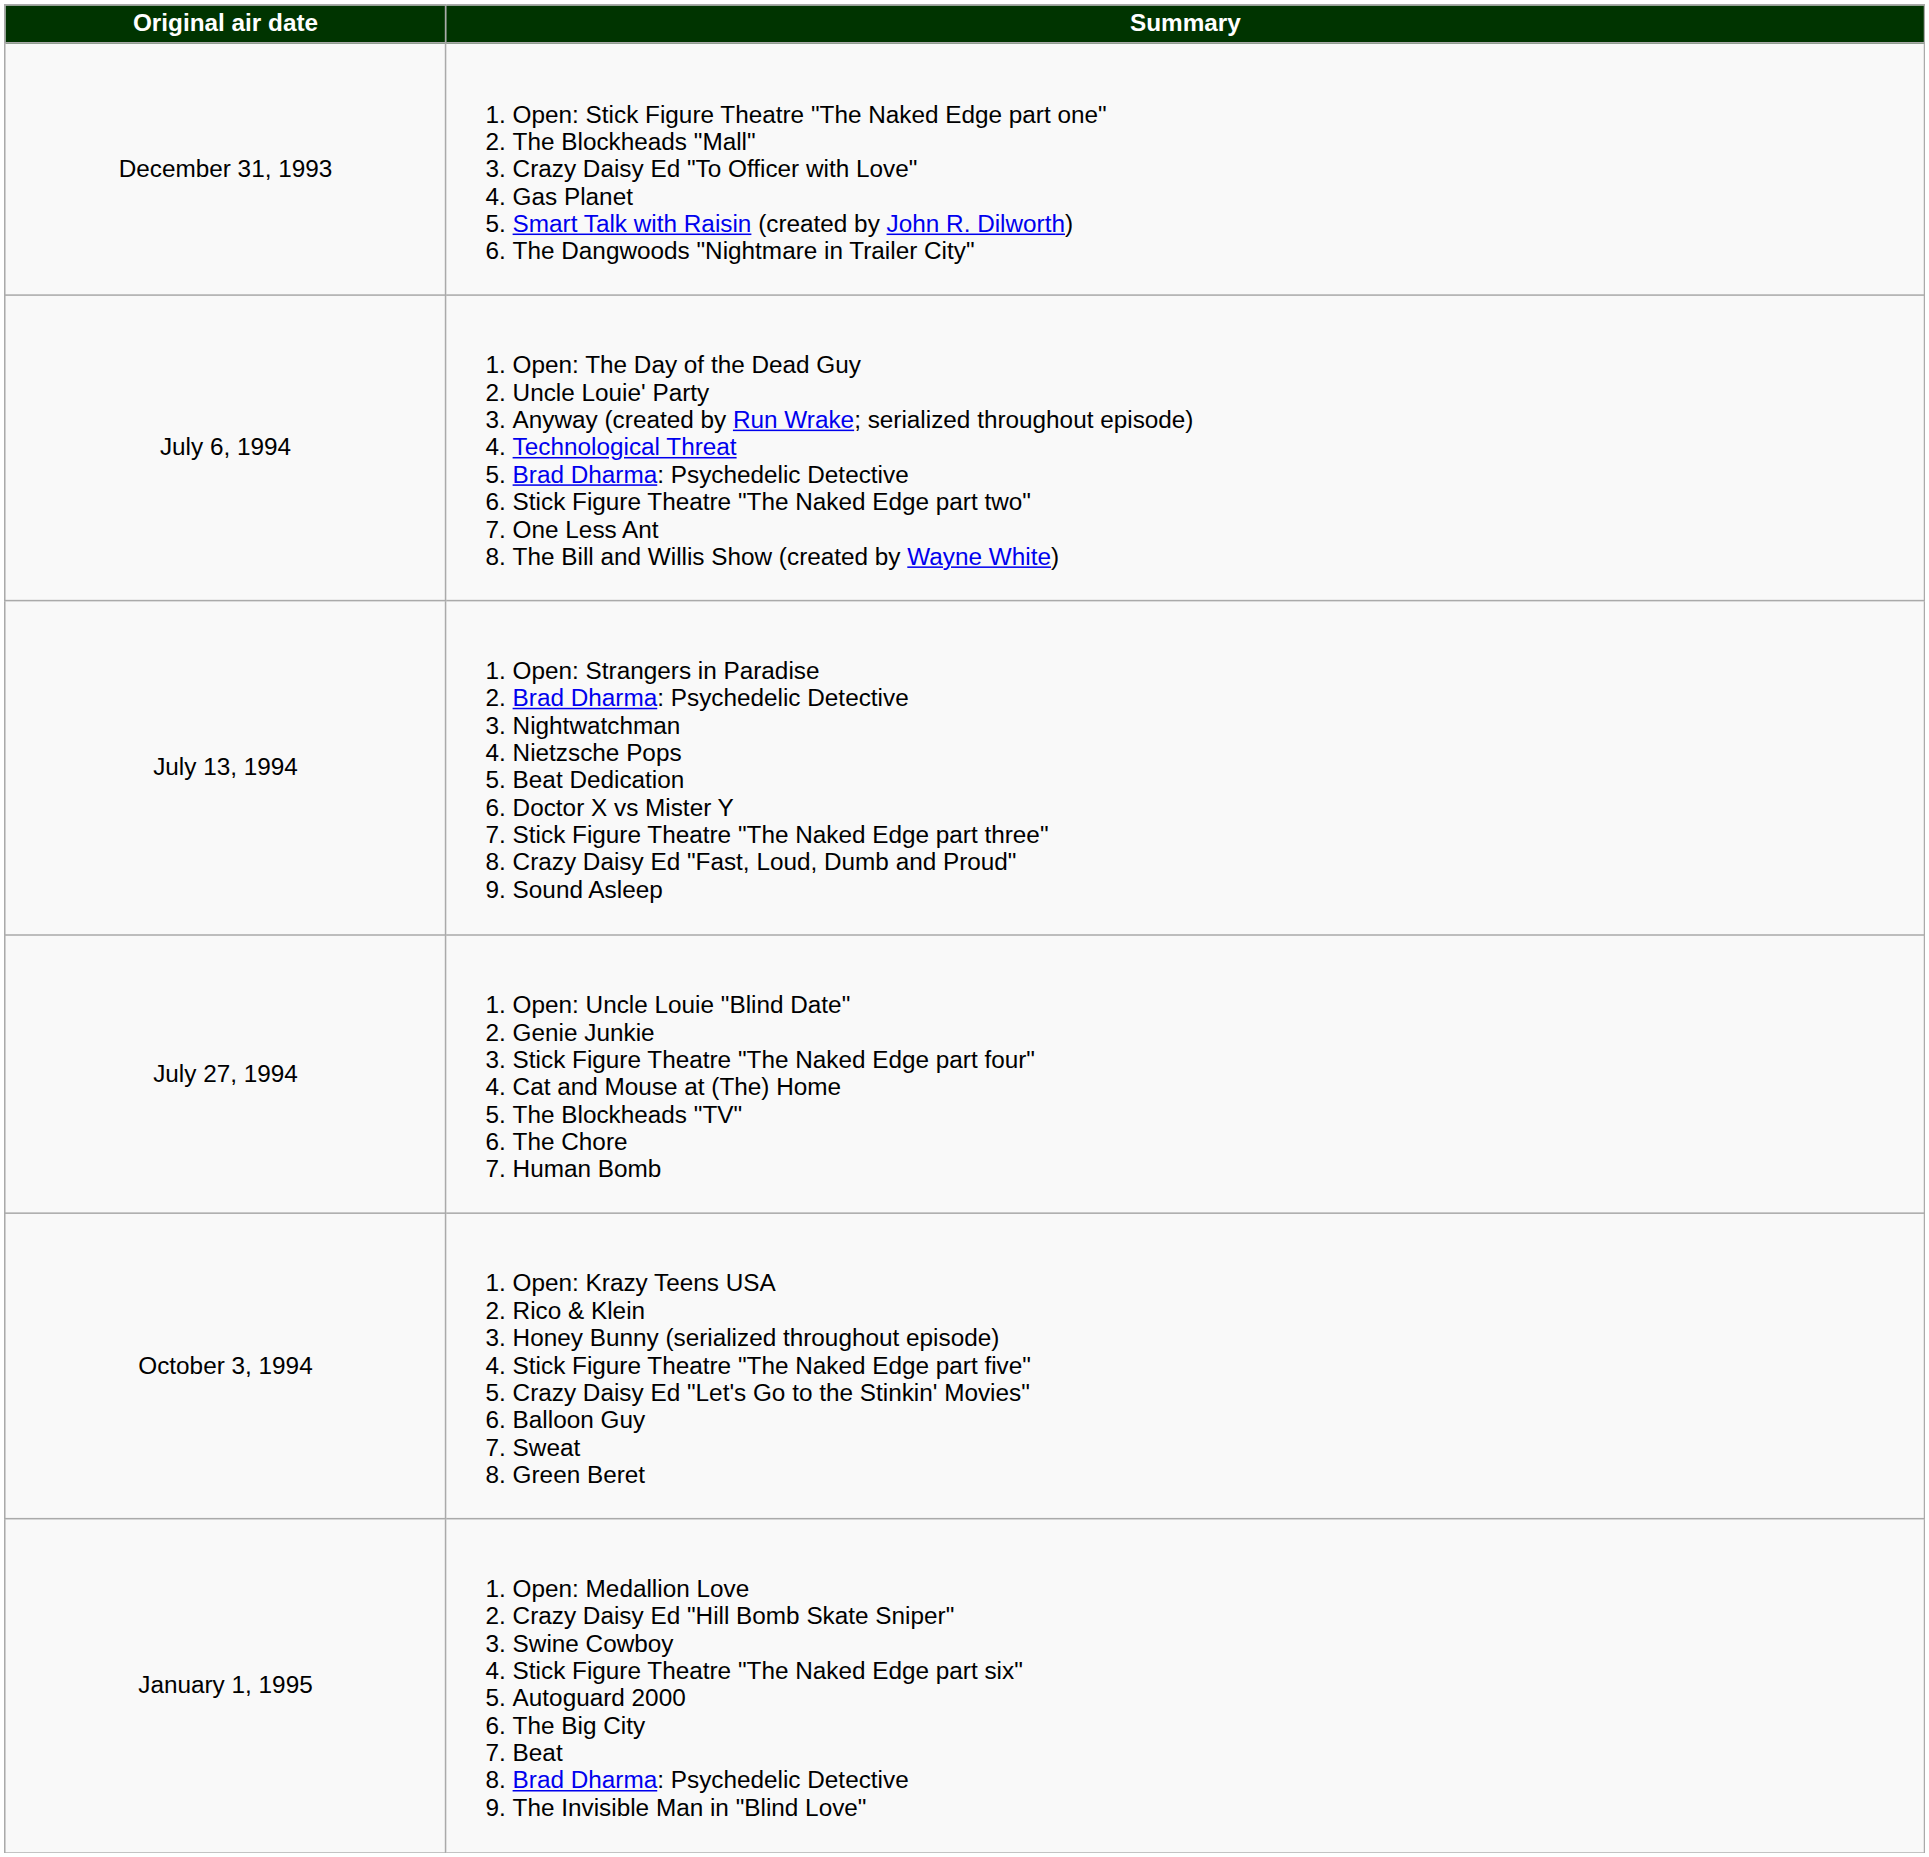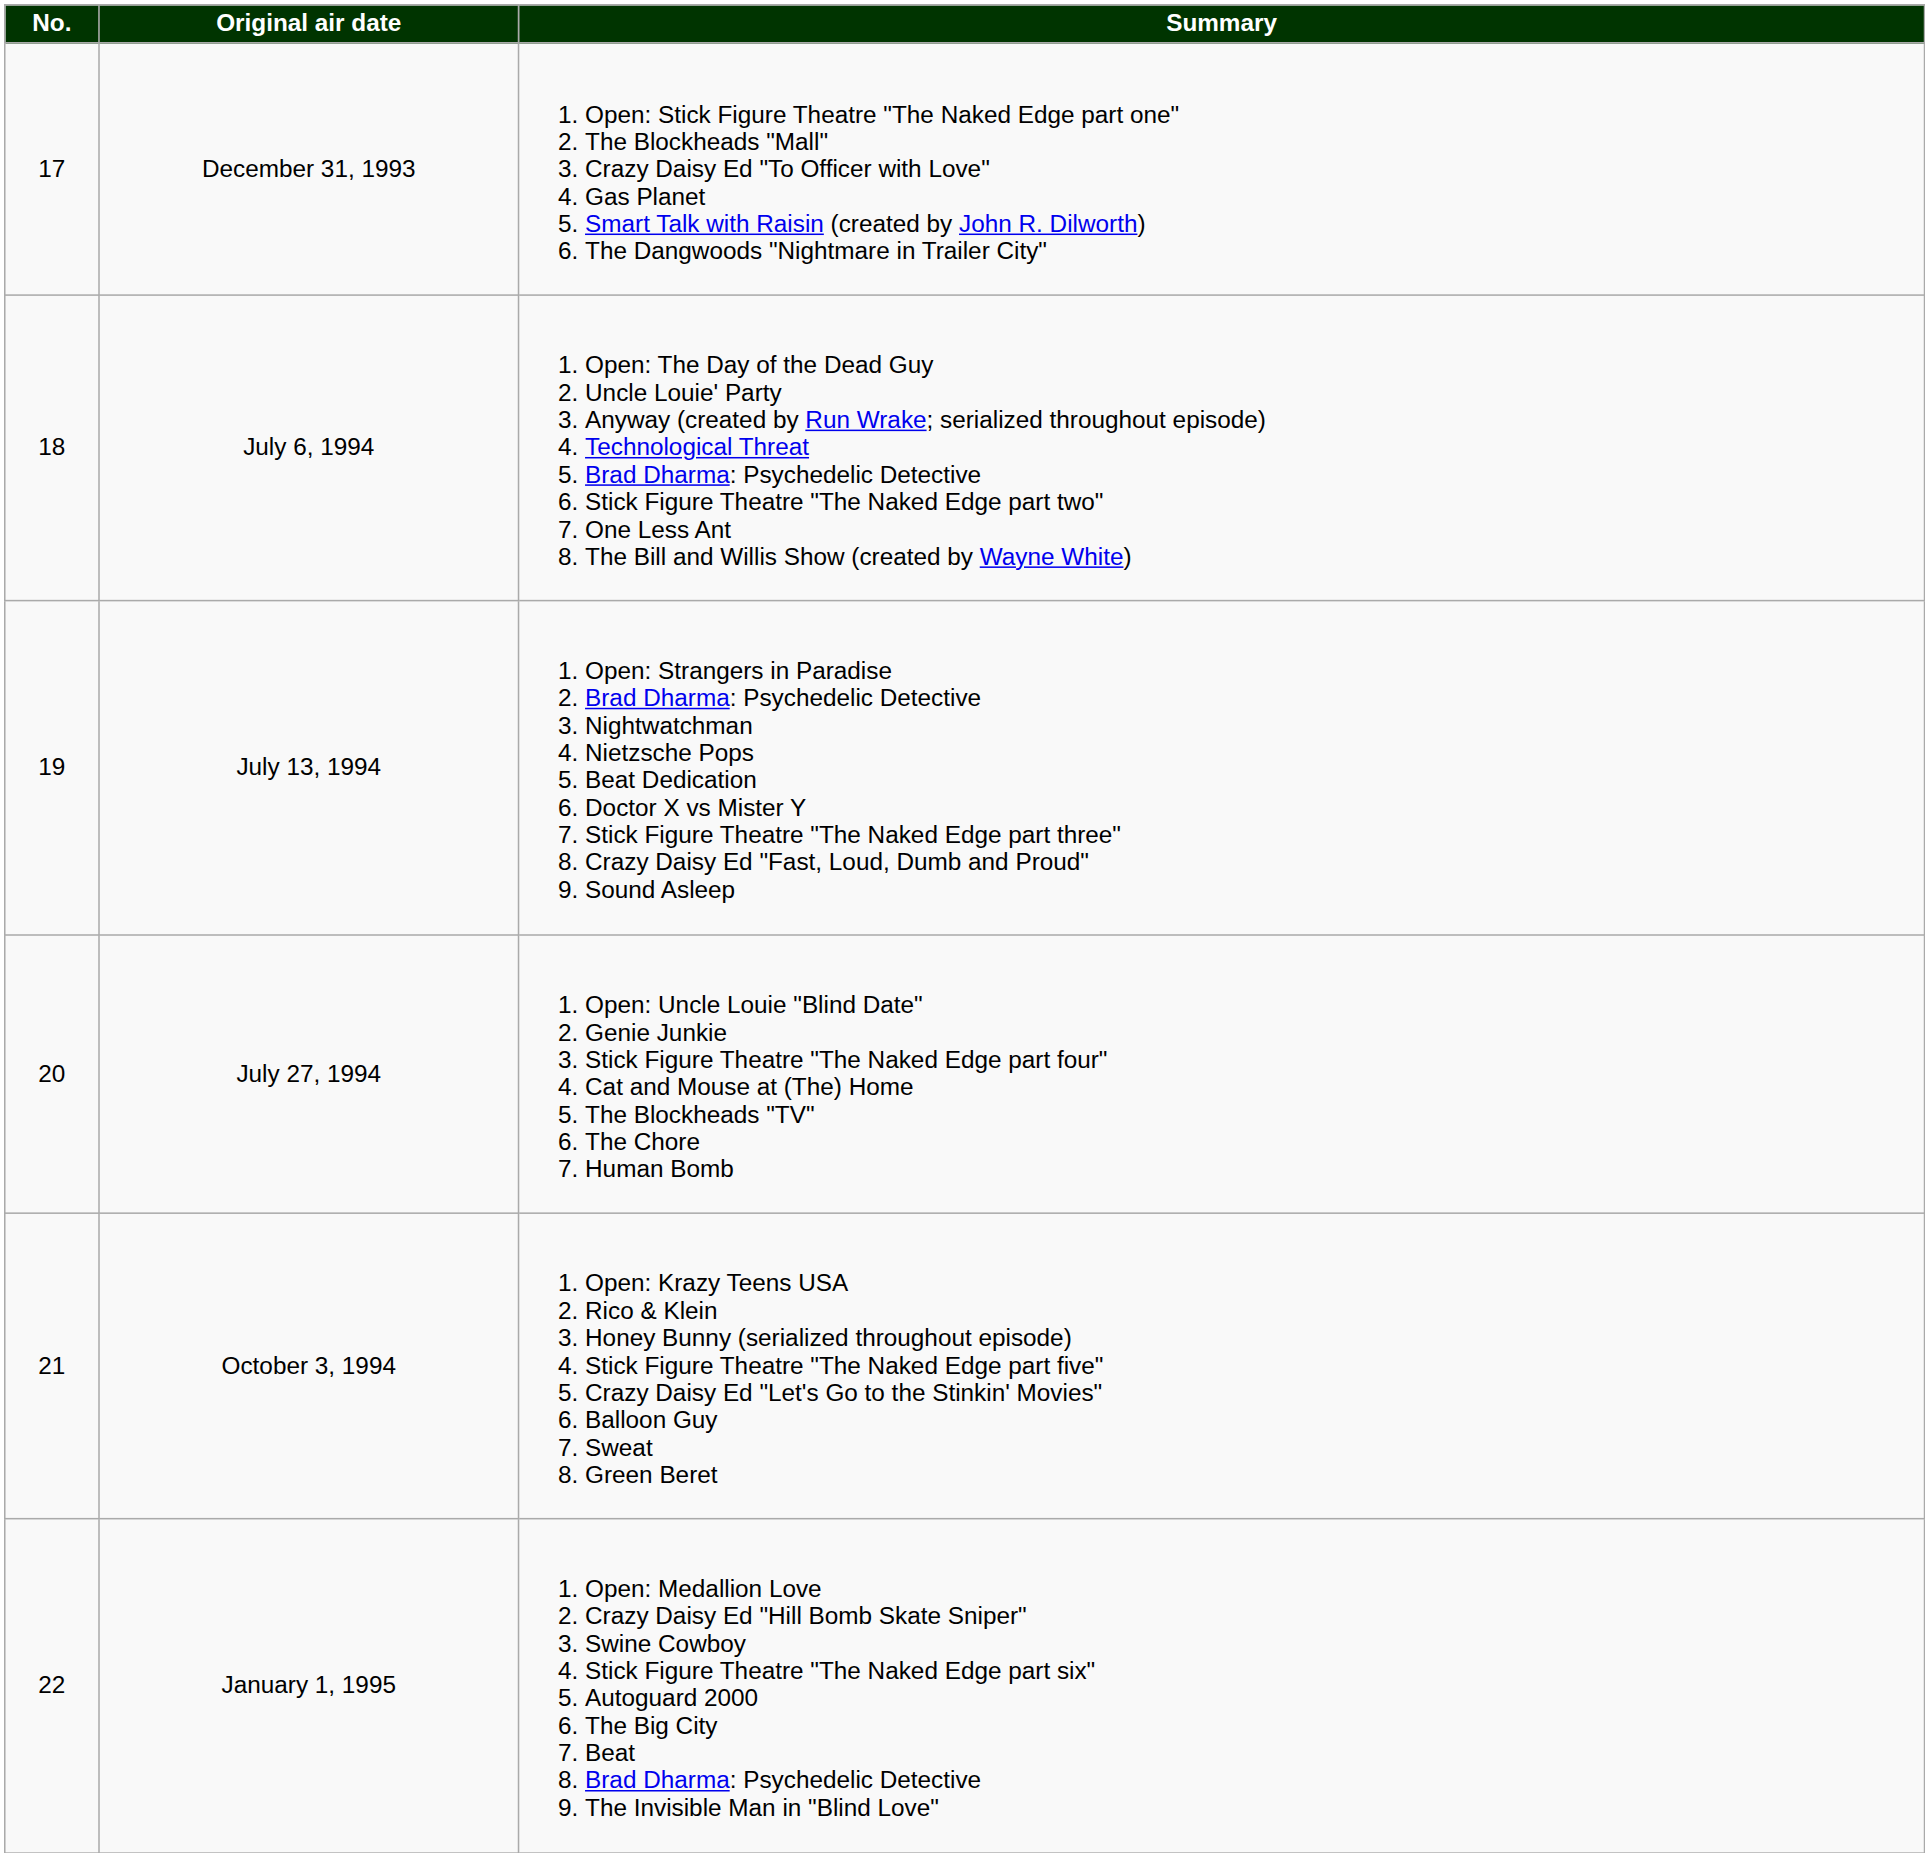+ column: (52, 23)
